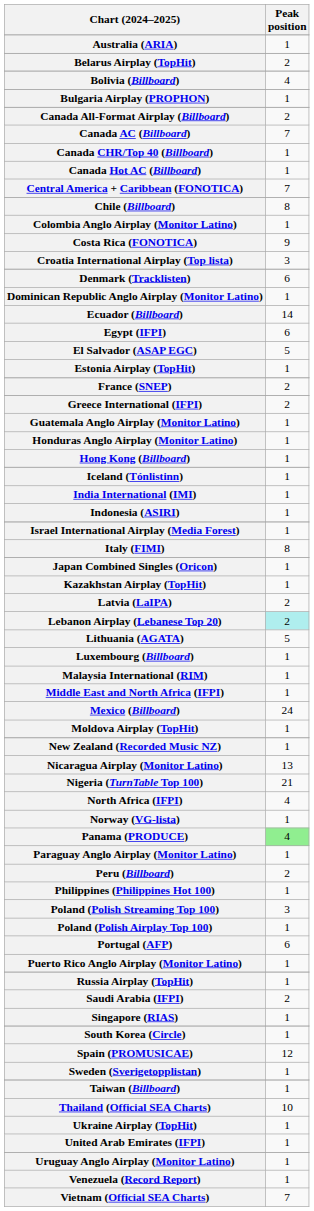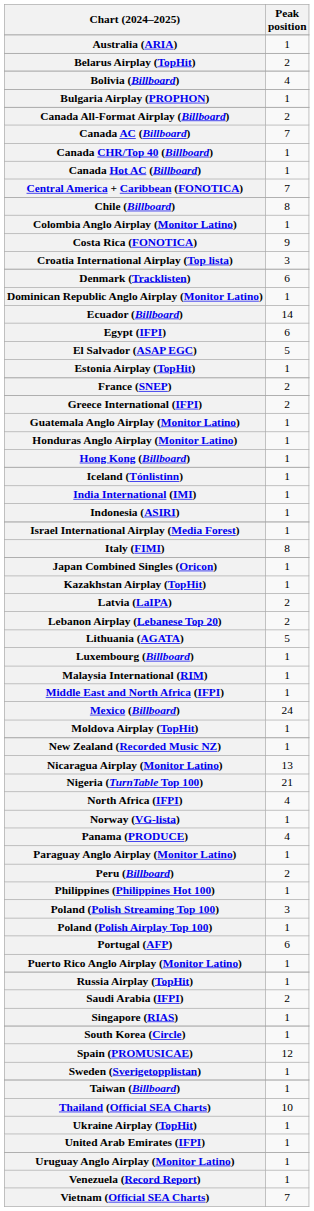(287, 620) paleturquoise background -> (287, 620) no background
(287, 837) lightgreen background -> (287, 837) no background
